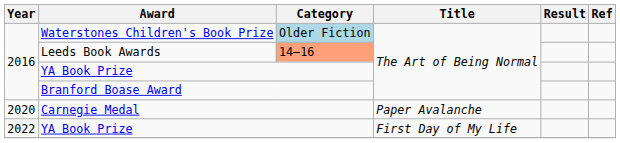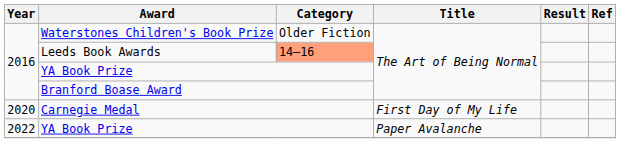(325, 33) lightblue background -> (325, 33) no background
(429, 109) Paper Avalanche -> (447, 109) First Day of My Life
(447, 128) First Day of My Life -> (429, 128) Paper Avalanche
